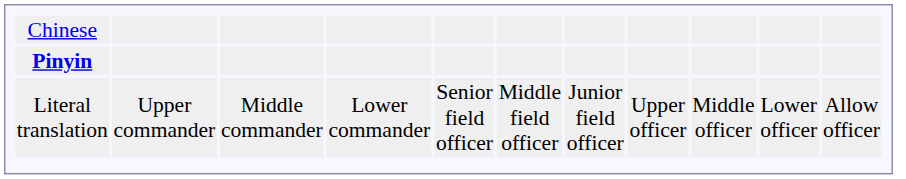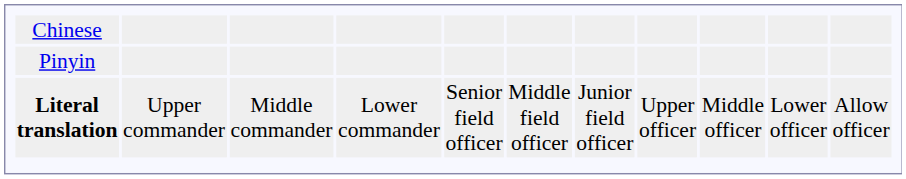(62, 60) bold -> (67, 60) normal
(62, 117) normal -> (67, 117) bold
